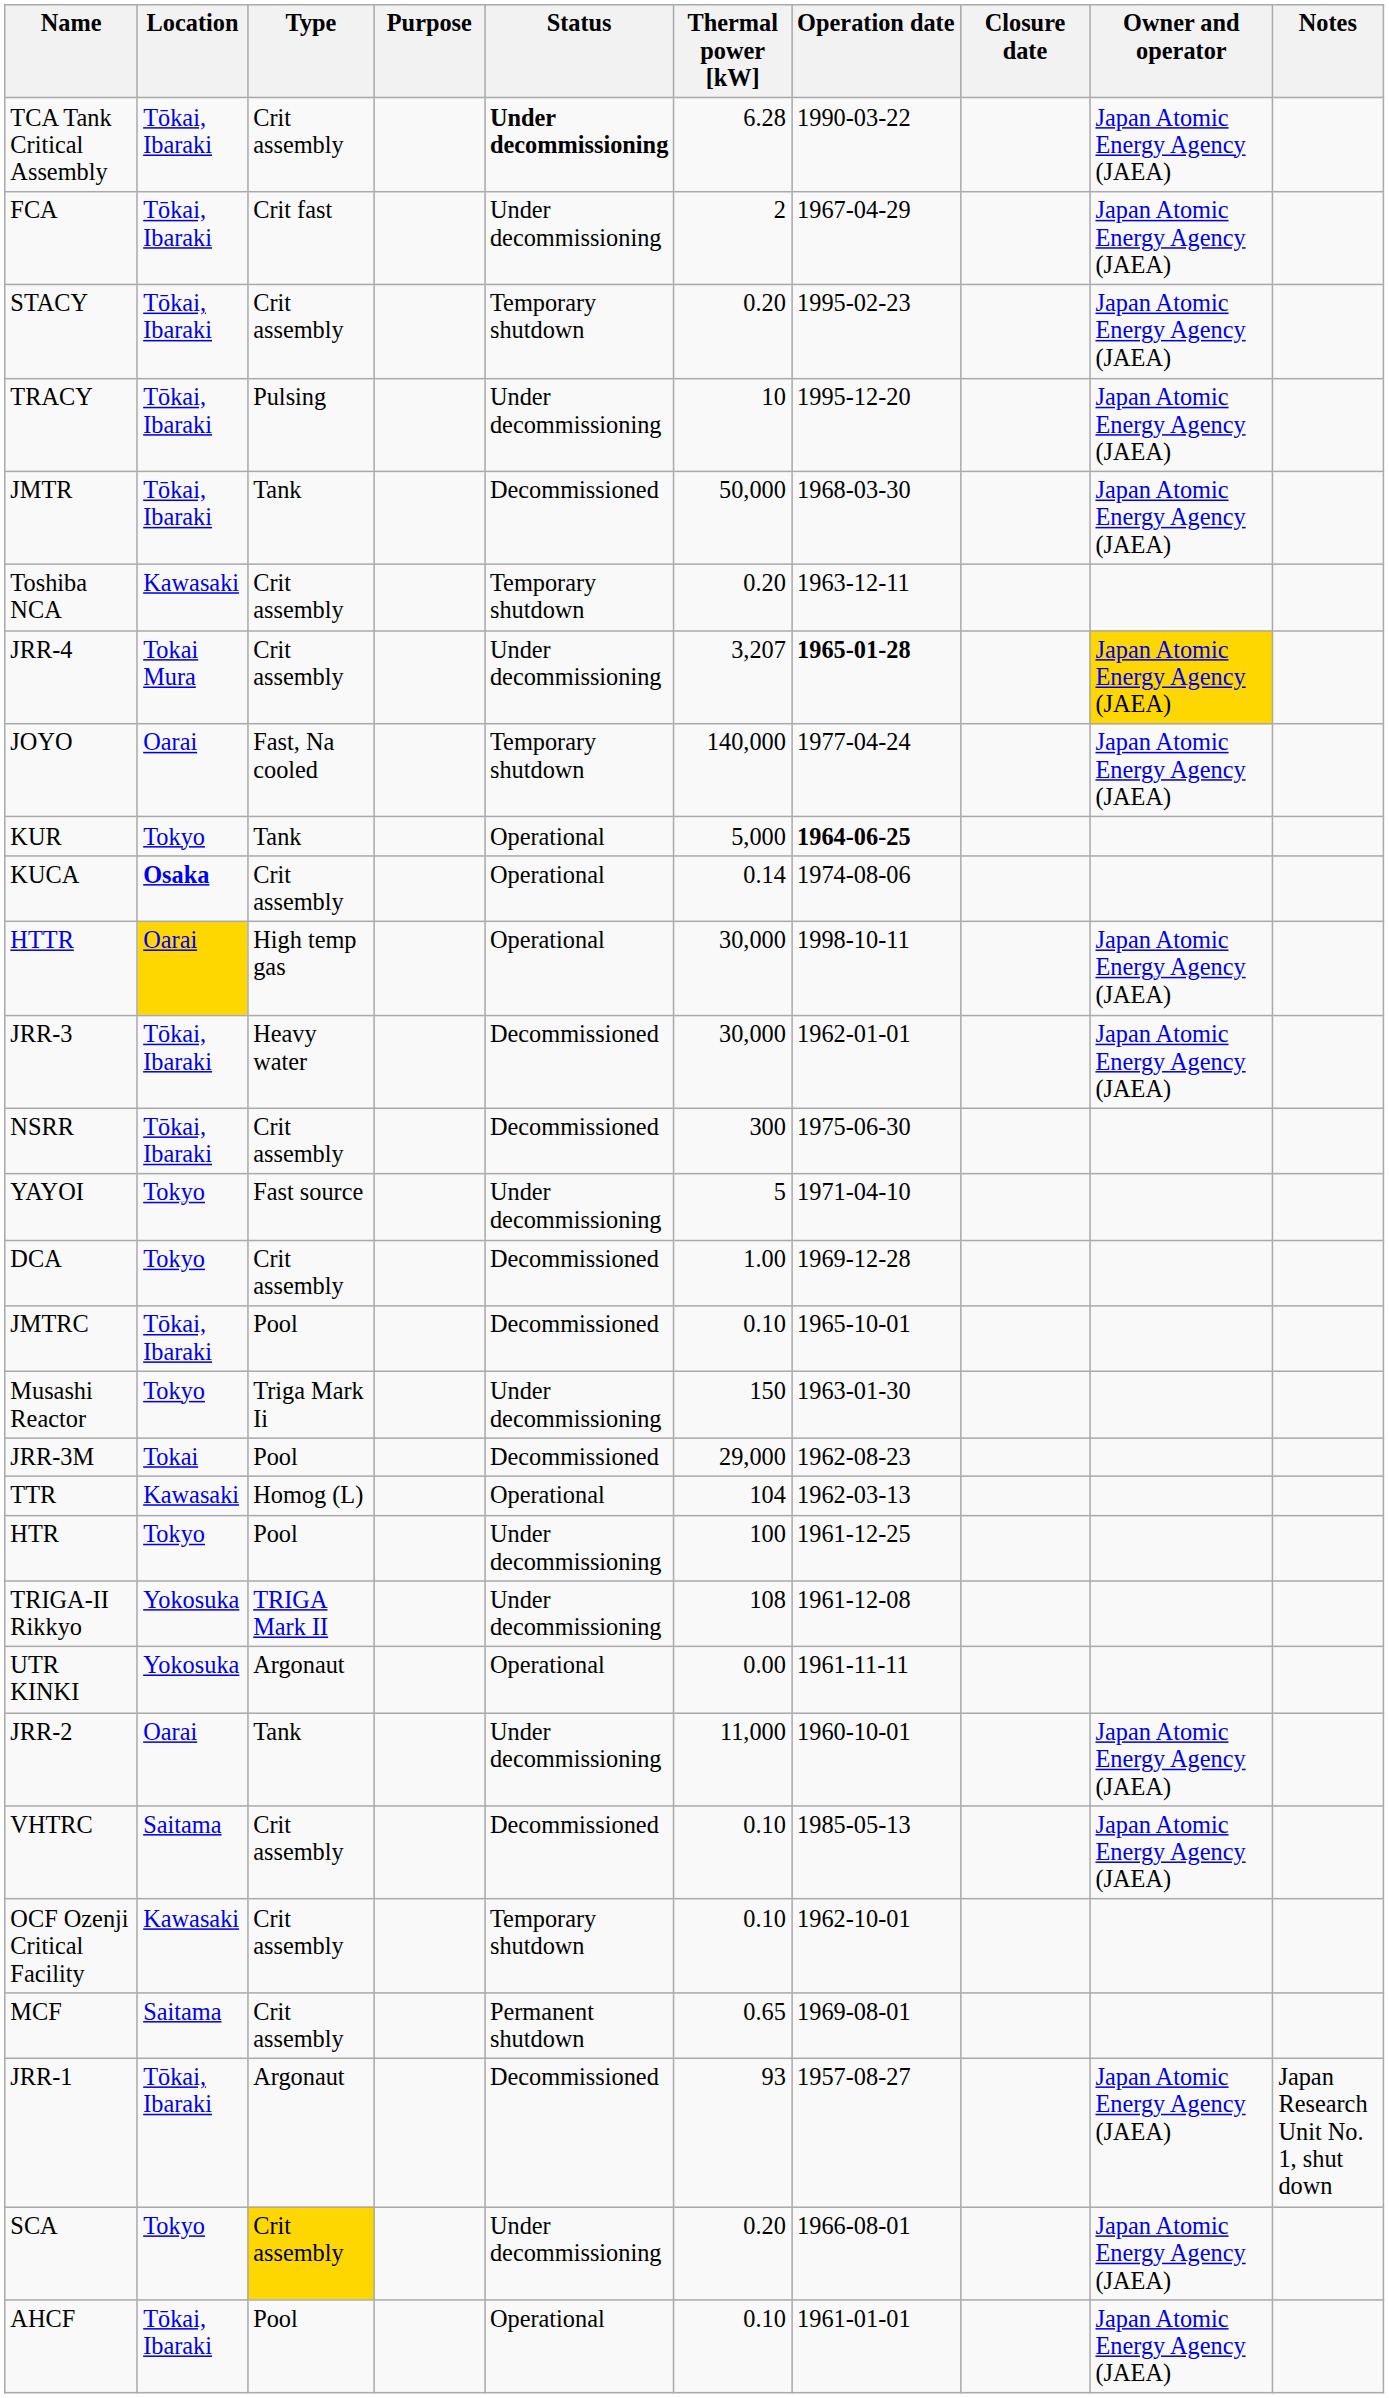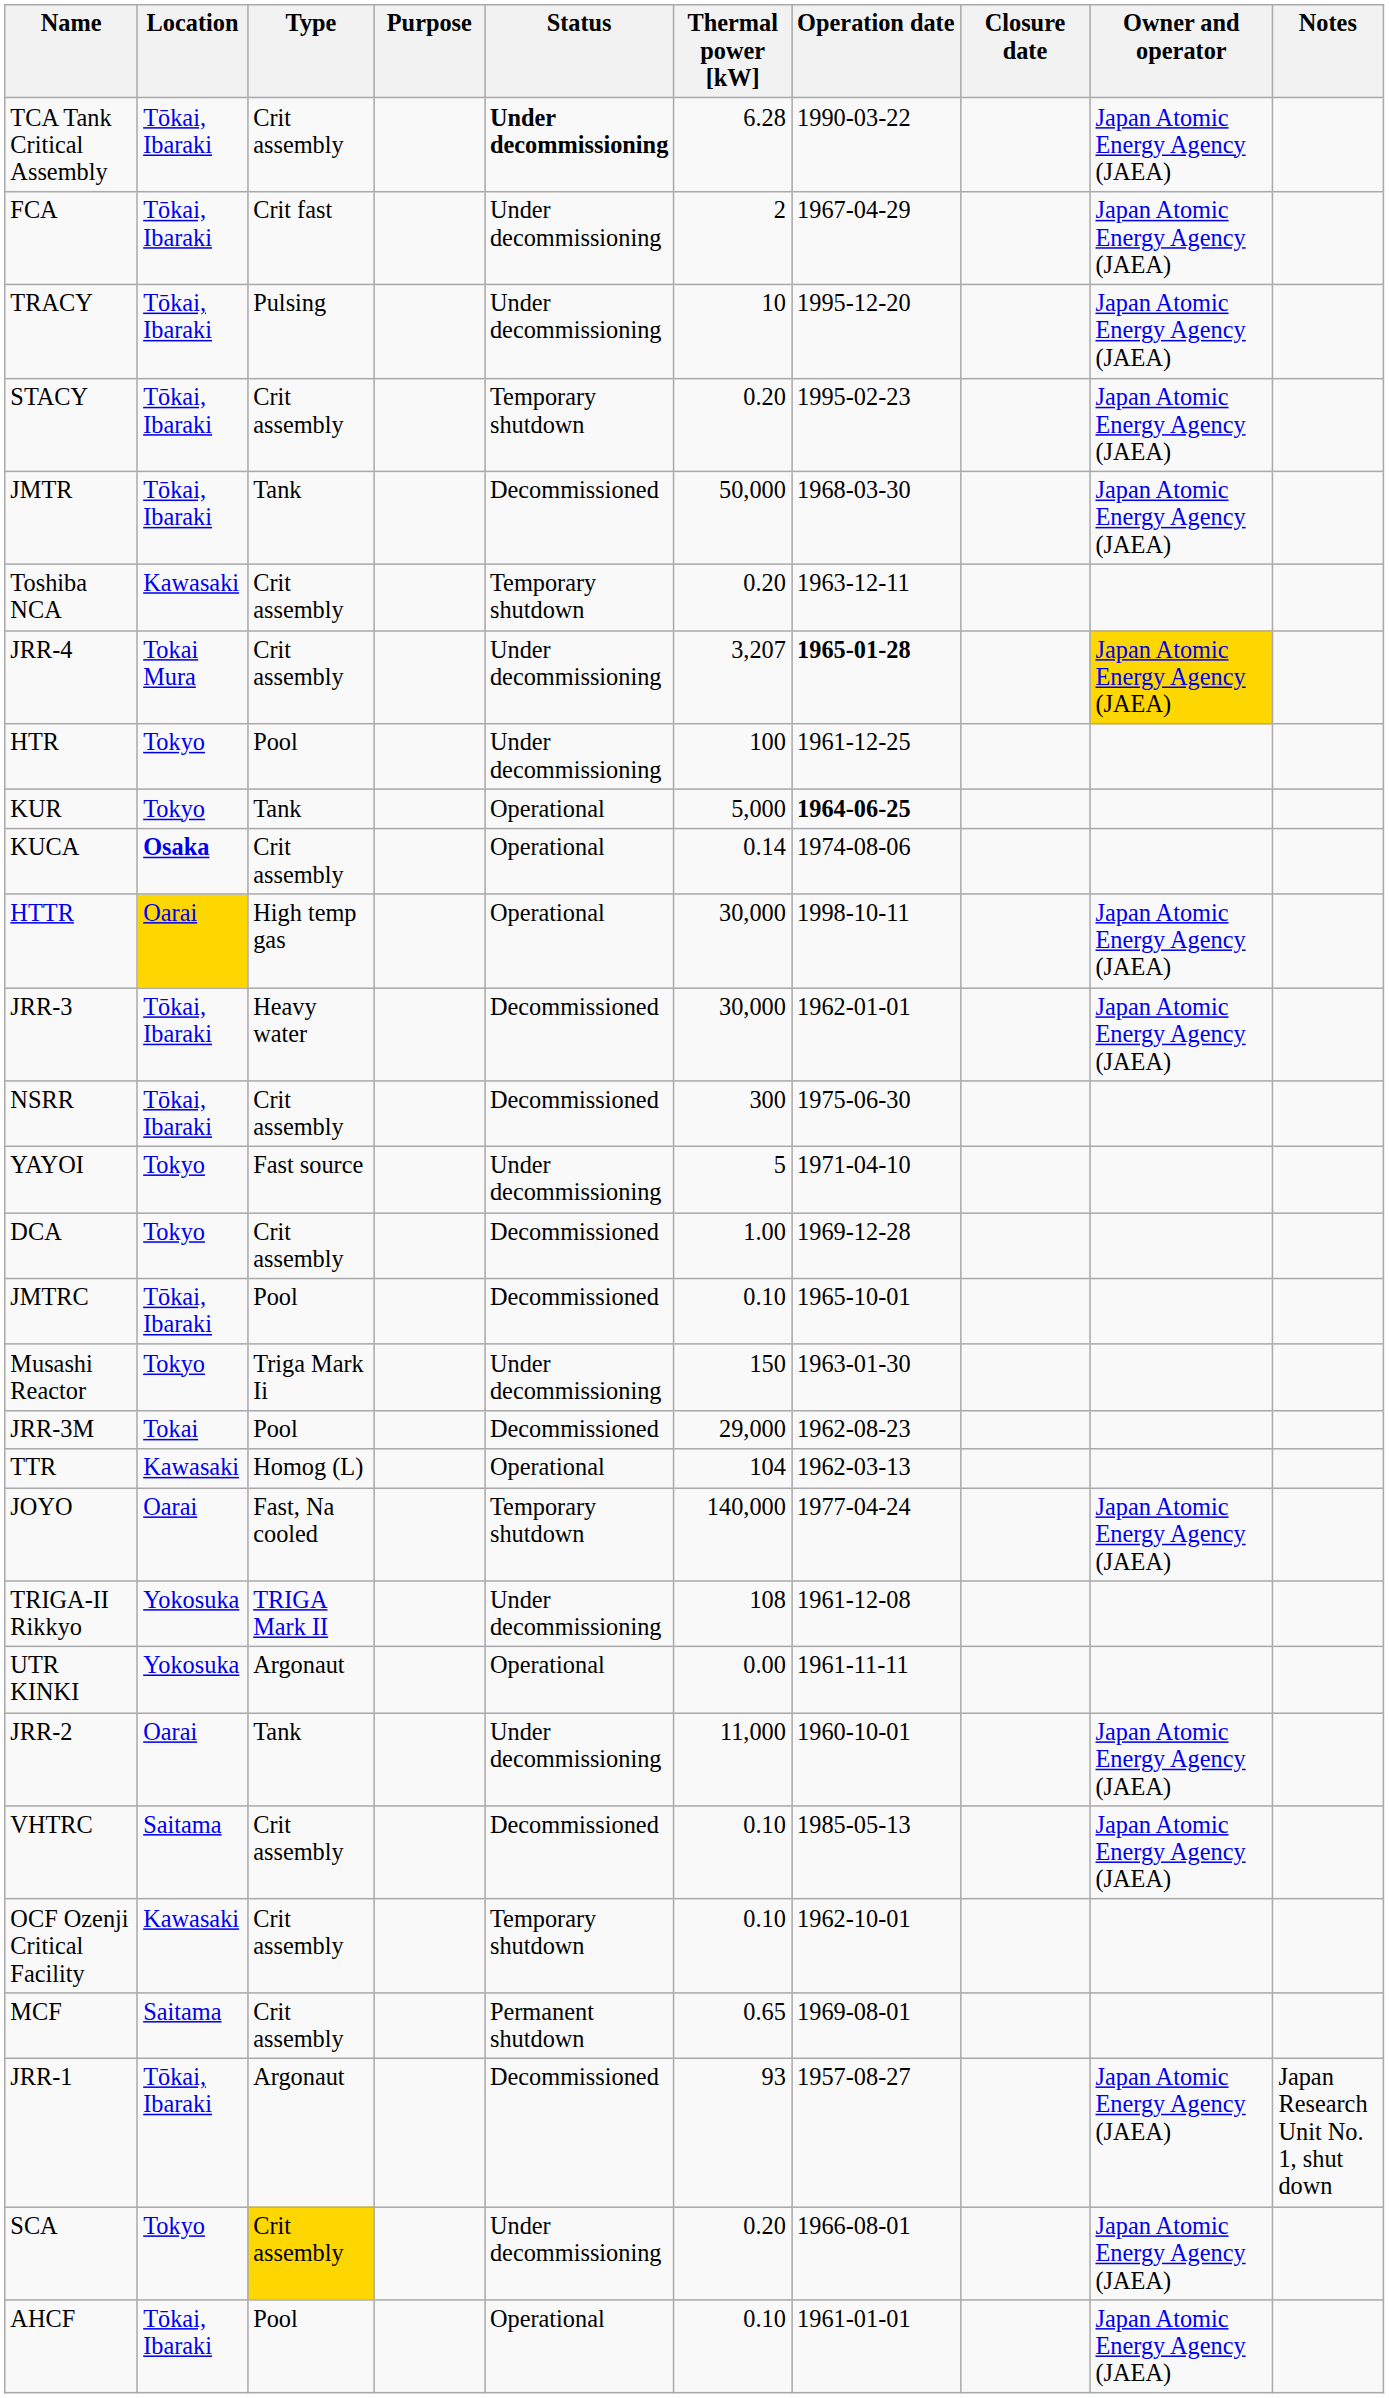rows swapped: (52, 396) <-> (49, 303)
rows swapped: (41, 742) <-> (35, 1533)
